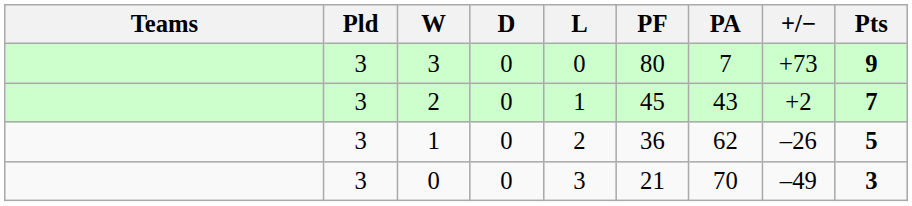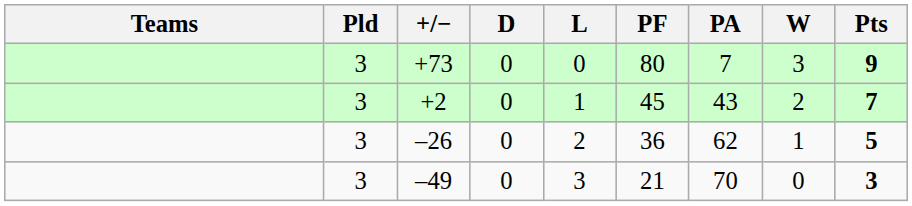columns swapped: (434, 24) <-> (798, 24)
